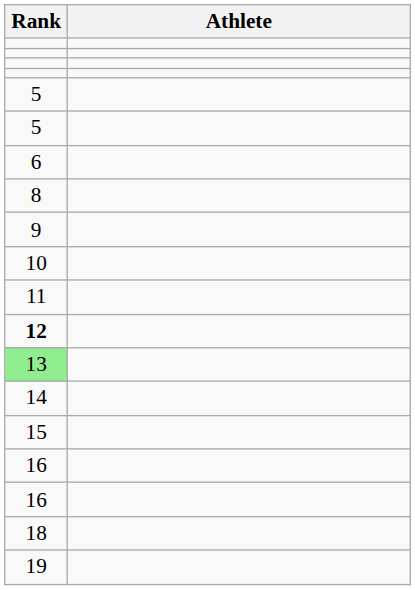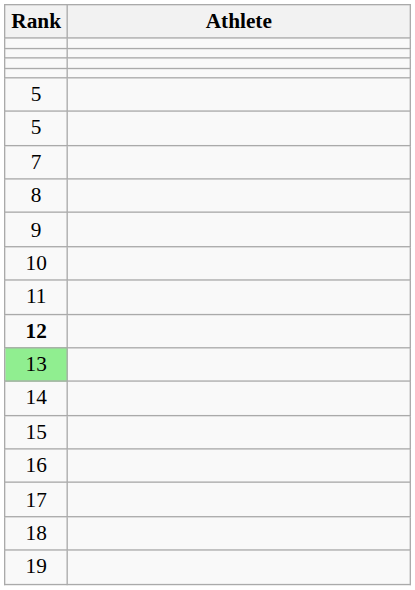(36, 161) 6 -> (36, 161) 7
(36, 499) 16 -> (36, 499) 17
